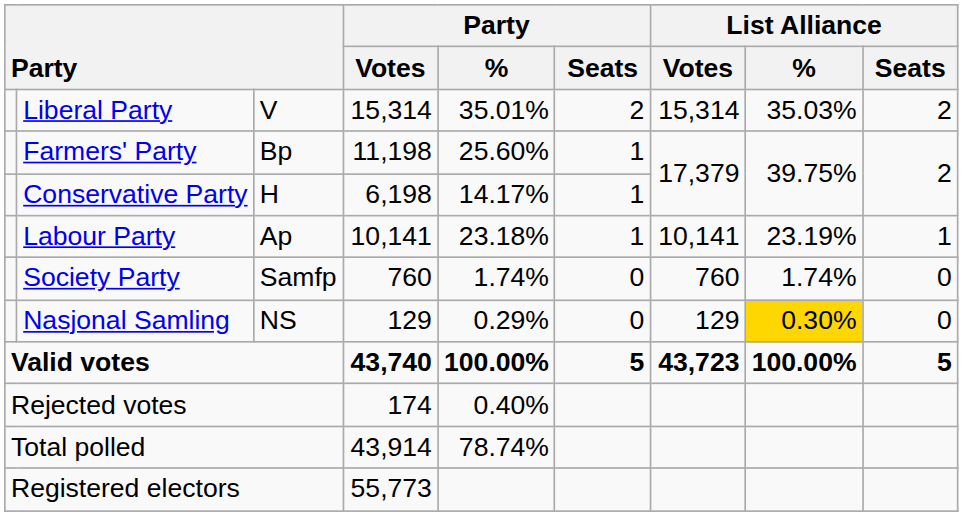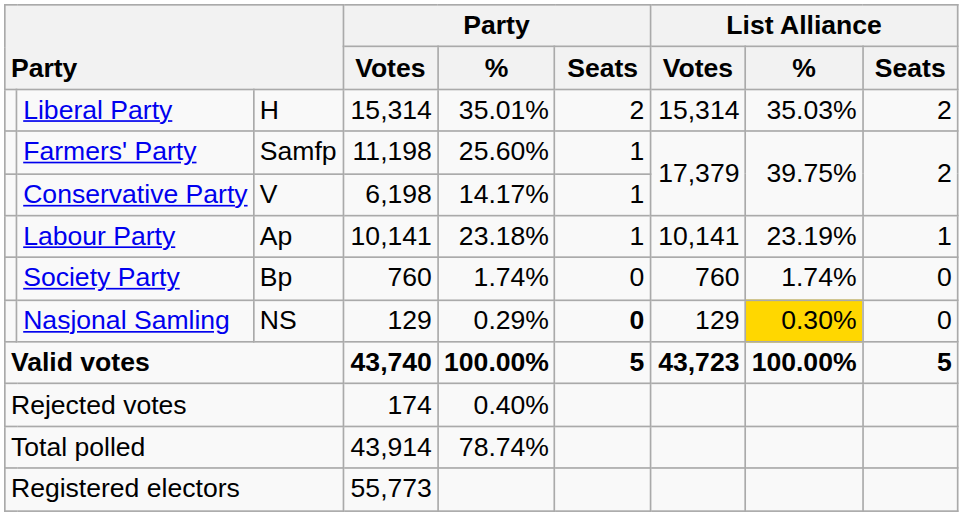(269, 109) V -> (269, 109) H
(276, 151) Bp -> (298, 151) Samfp
(269, 194) H -> (269, 194) V
(298, 278) Samfp -> (276, 278) Bp
(637, 320) normal -> (637, 320) bold
